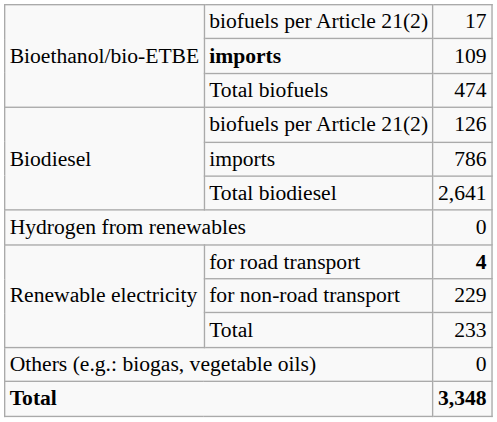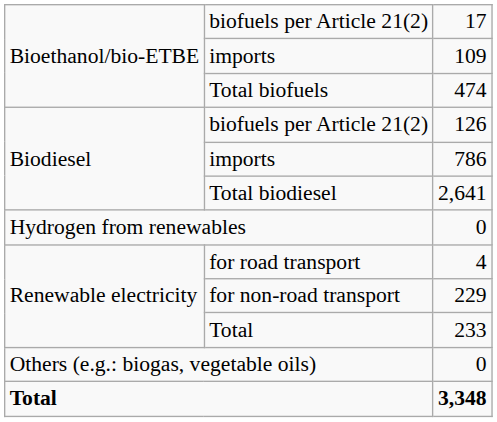(245, 55) bold -> (242, 55) normal
(481, 261) bold -> (481, 261) normal
